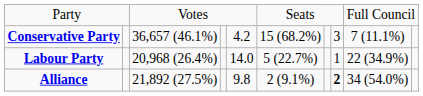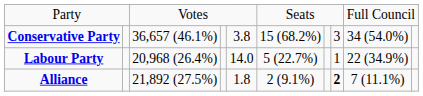(242, 36) 4.2 -> (242, 36) 3.8
(378, 36) 7 (11.1%) -> (378, 36) 34 (54.0%)
(242, 79) 9.8 -> (242, 79) 1.8
(378, 79) 34 (54.0%) -> (378, 79) 7 (11.1%)
